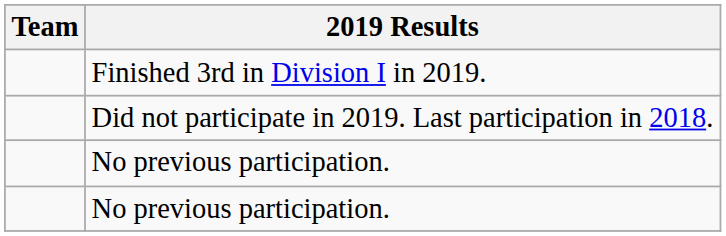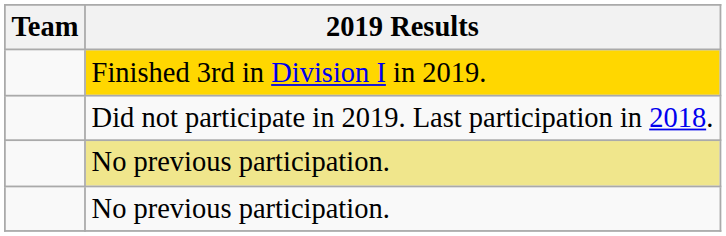(289, 72) no background -> (289, 72) gold background
(241, 162) no background -> (241, 162) khaki background
